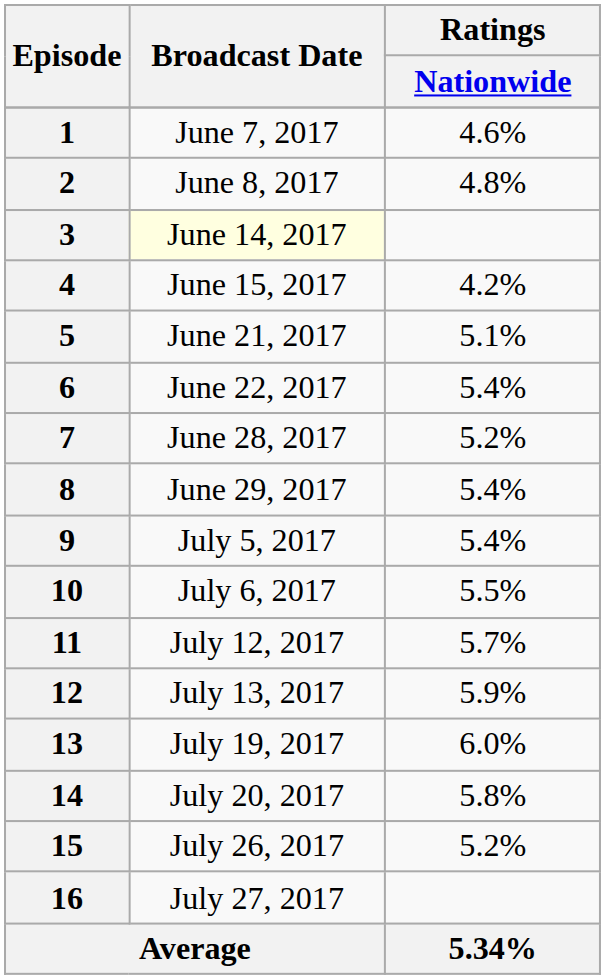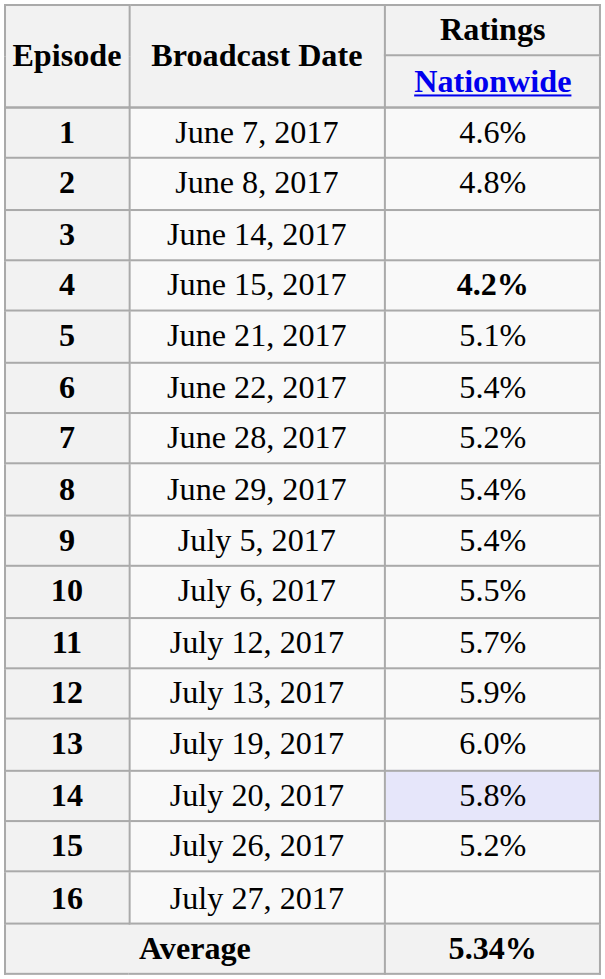(257, 234) lightyellow background -> (257, 234) no background
(493, 285) normal -> (493, 285) bold
(493, 795) no background -> (493, 795) lavender background
